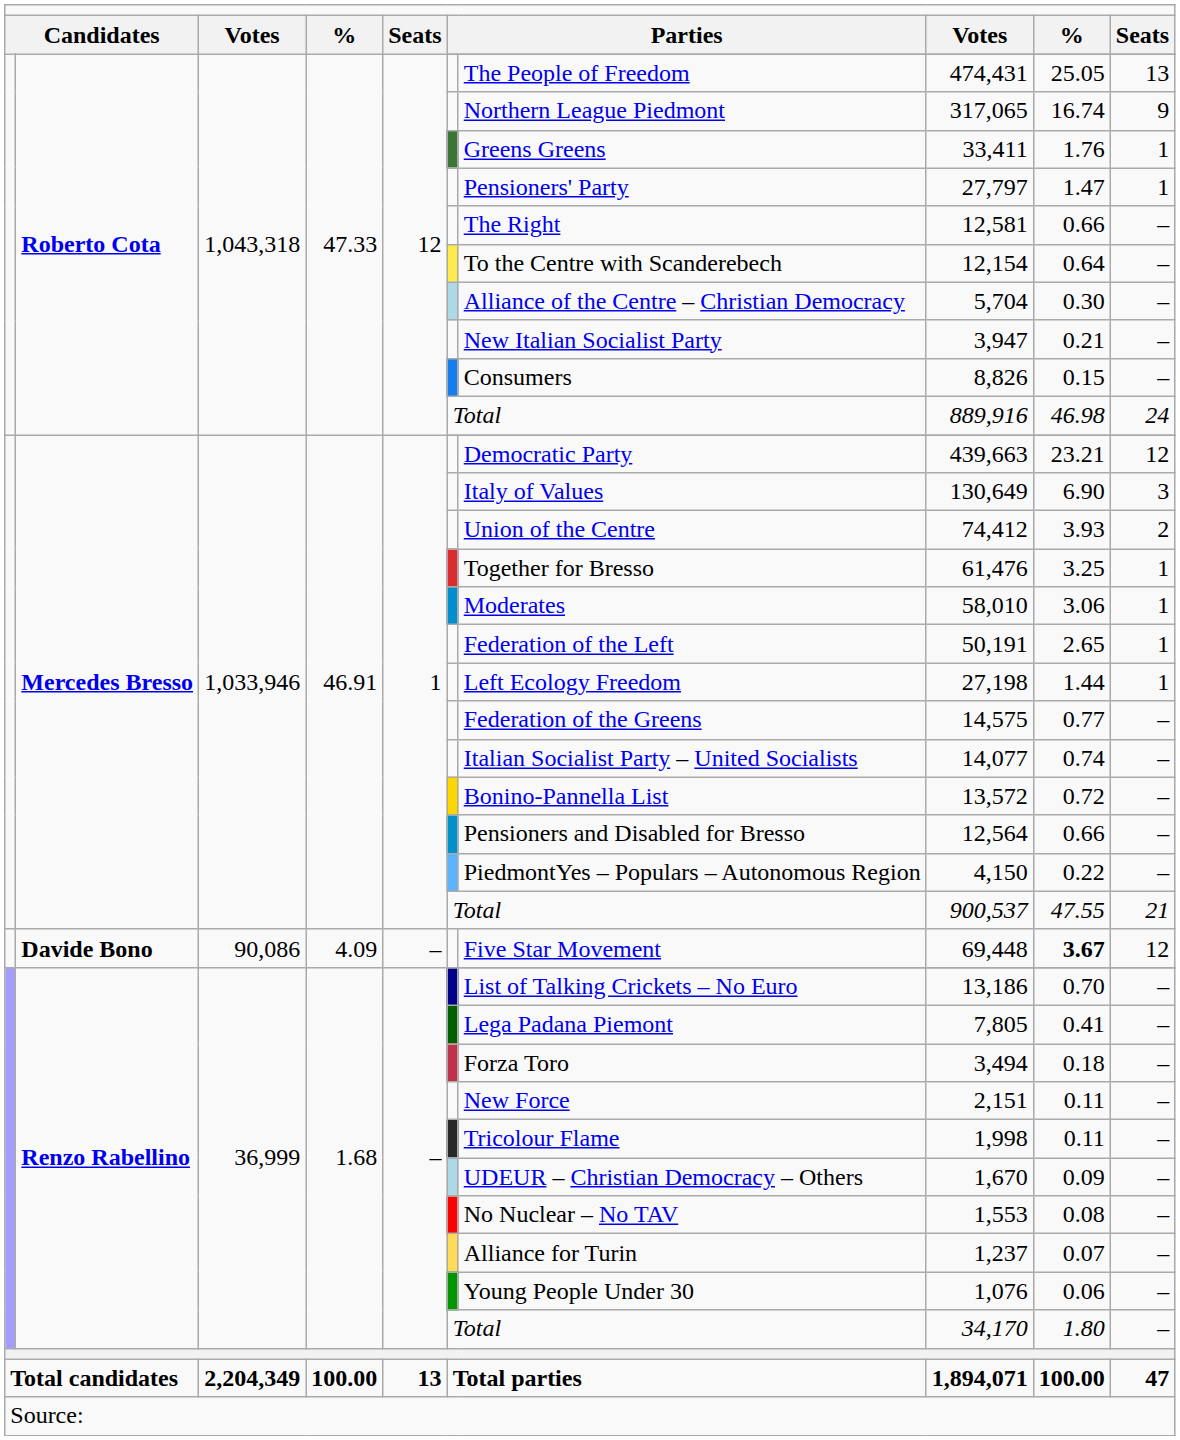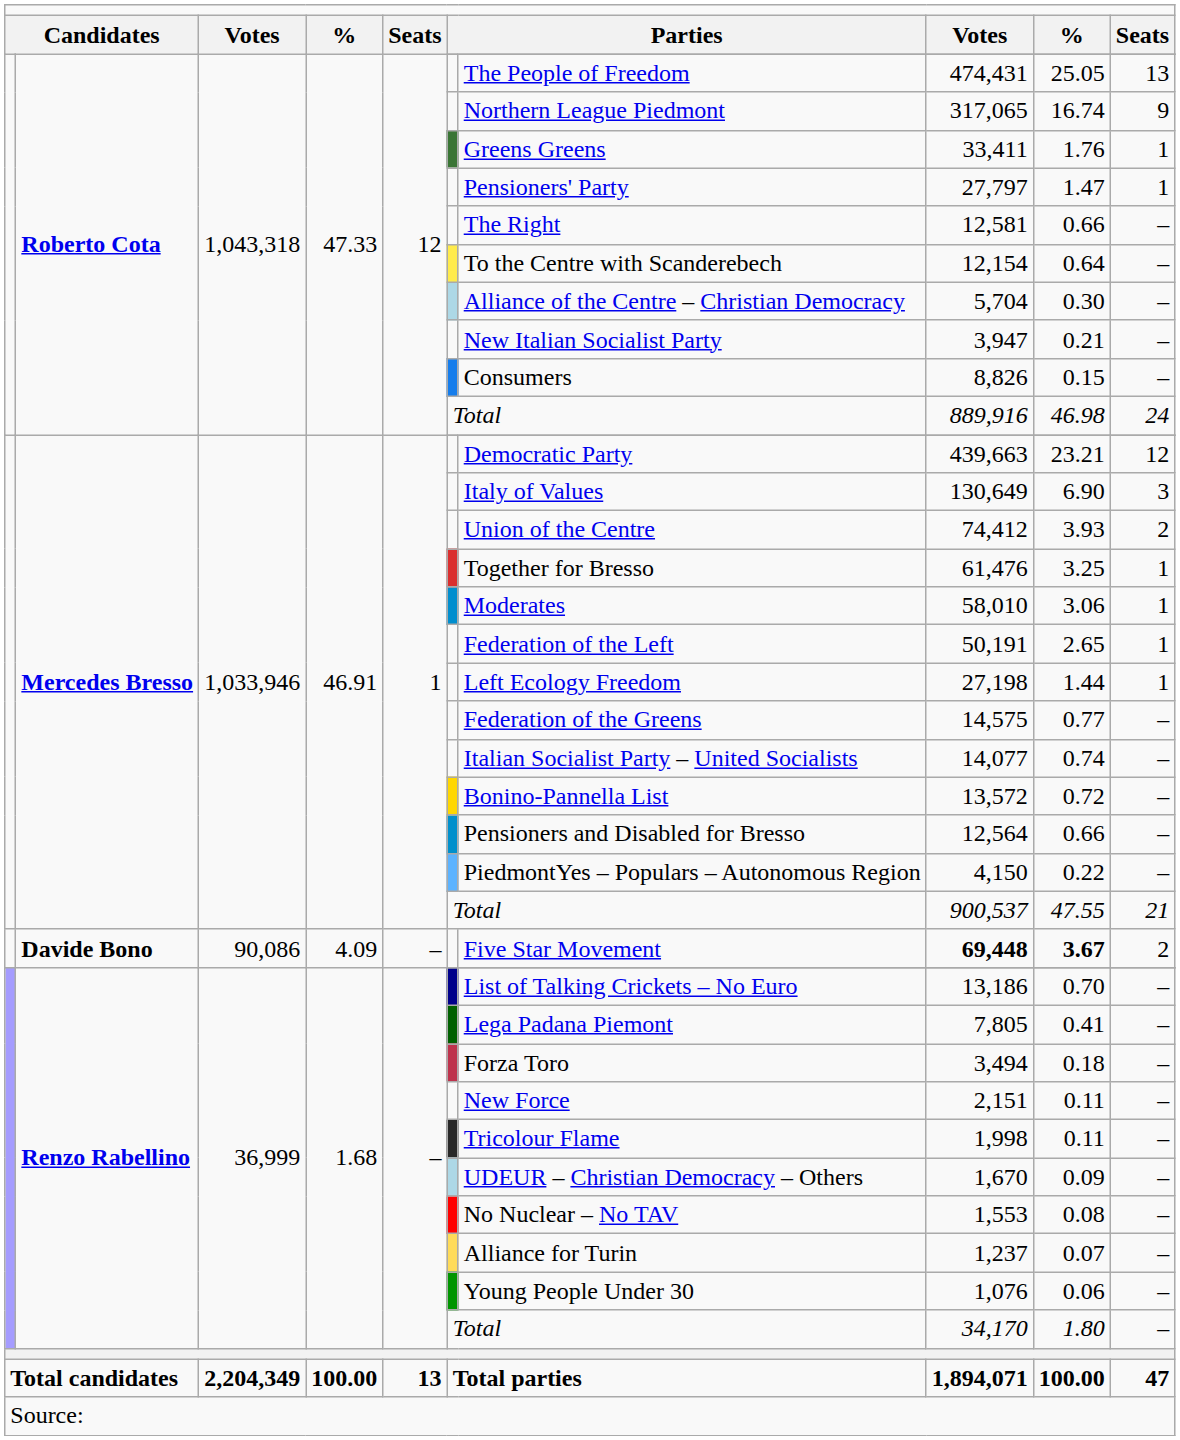(995, 948) normal -> (995, 948) bold
(1157, 948) 12 -> (1163, 948) 2
